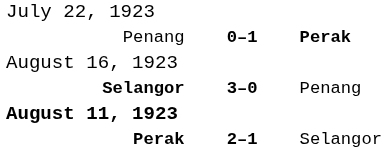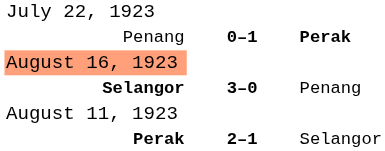(92, 63) no background -> (92, 63) lightsalmon background
(92, 114) bold -> (92, 114) normal
